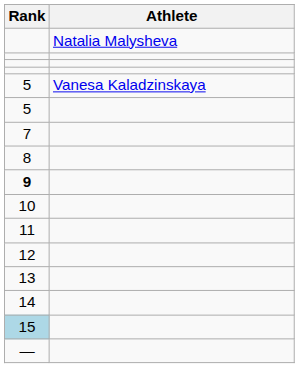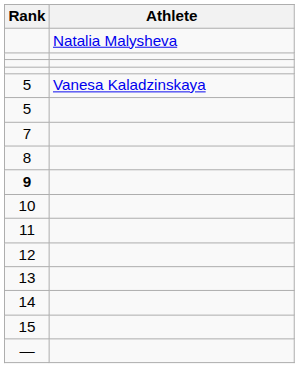(27, 326) lightblue background -> (27, 326) no background
